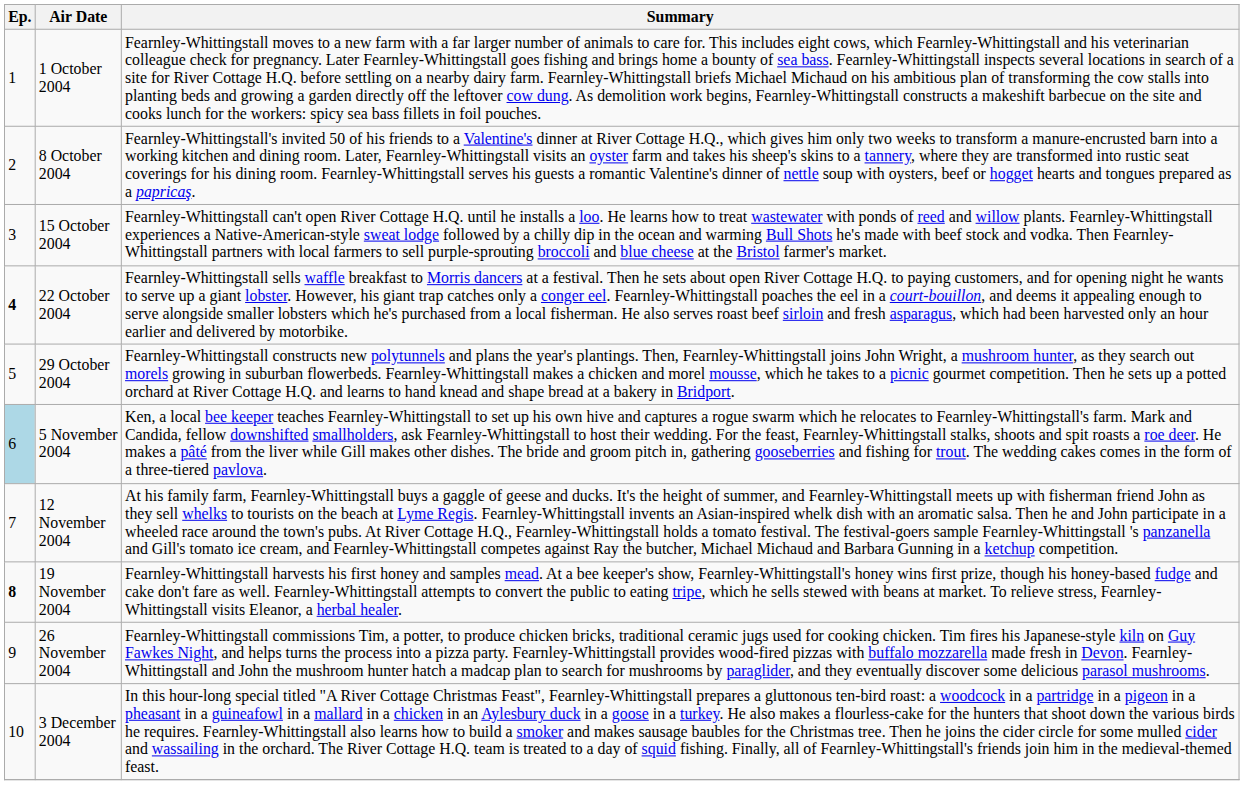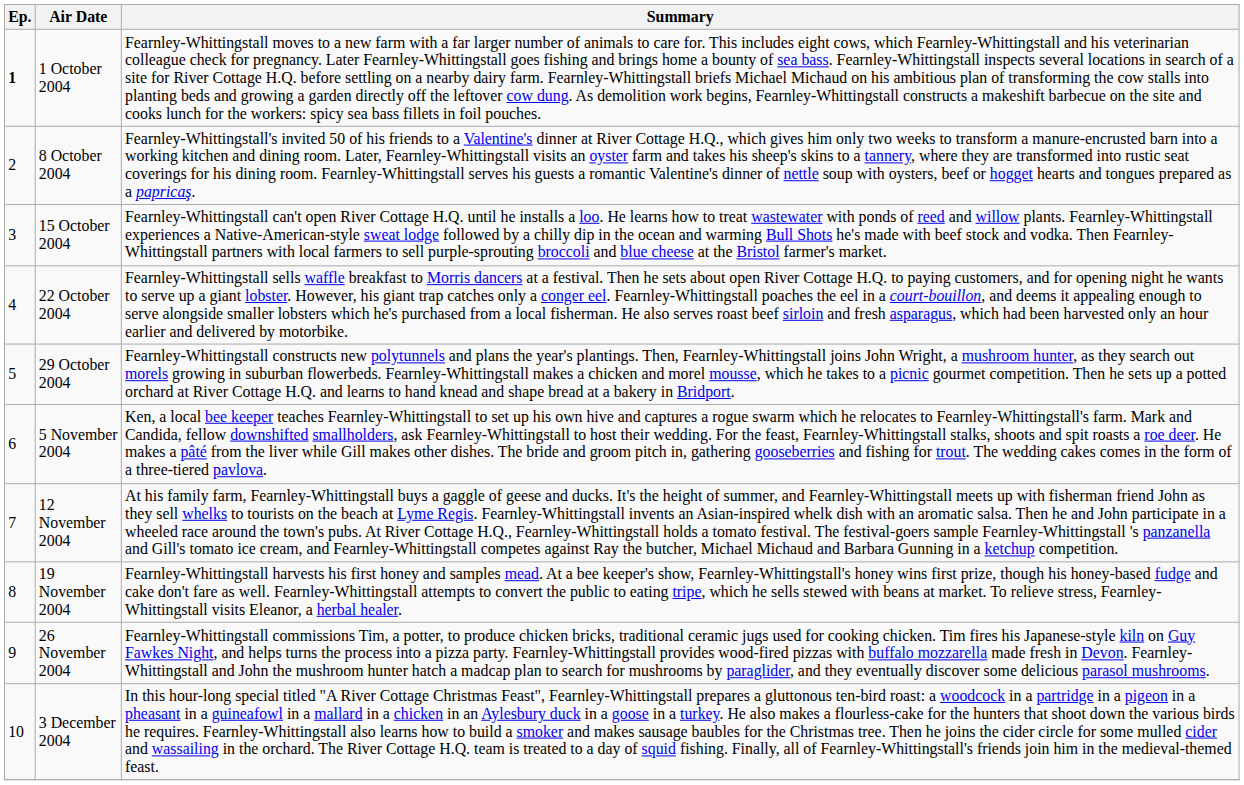(12, 77) normal -> (12, 77) bold
(12, 304) bold -> (12, 304) normal
(12, 443) lightblue background -> (12, 443) no background
(12, 592) bold -> (12, 592) normal
